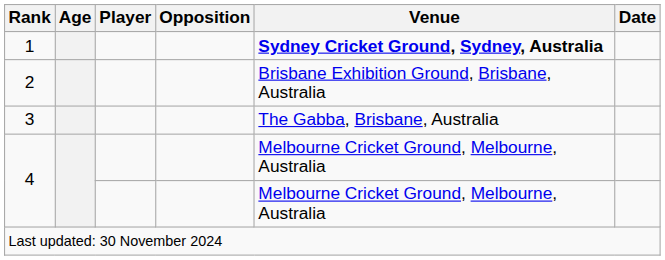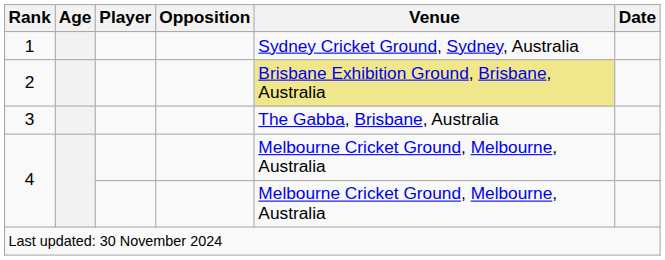(431, 45) bold -> (419, 45) normal
(405, 82) no background -> (405, 82) khaki background
